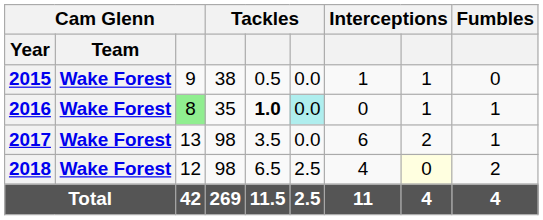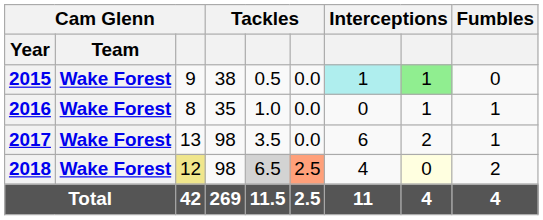(363, 79) no background -> (363, 79) paleturquoise background
(427, 79) no background -> (427, 79) lightgreen background
(190, 109) lightgreen background -> (190, 109) no background
(268, 109) bold -> (268, 109) normal
(307, 109) paleturquoise background -> (307, 109) no background
(190, 169) no background -> (190, 169) khaki background
(268, 169) no background -> (268, 169) lightgrey background
(307, 169) no background -> (307, 169) lightsalmon background
